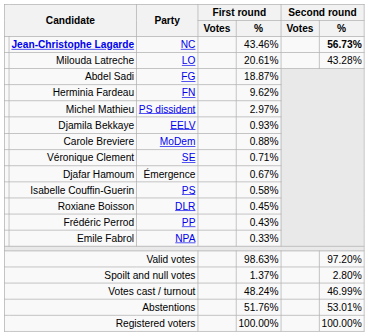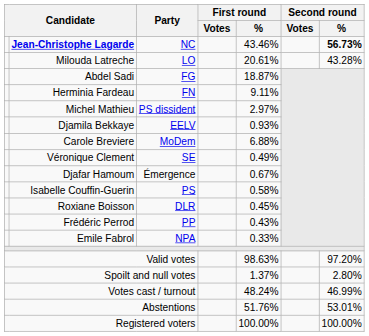(264, 93) 9.62% -> (265, 93) 9.11%
(264, 142) 0.88% -> (264, 142) 6.88%
(264, 158) 0.71% -> (264, 158) 0.49%
